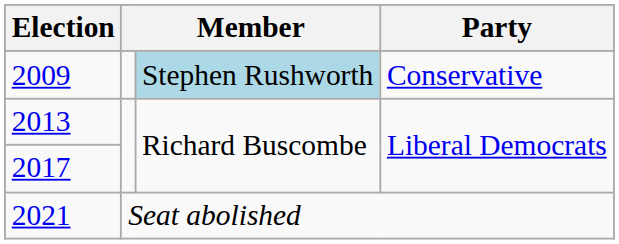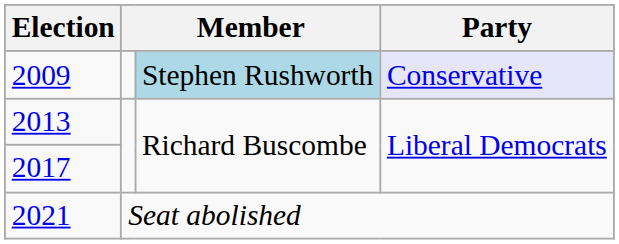(465, 74) no background -> (465, 74) lavender background
